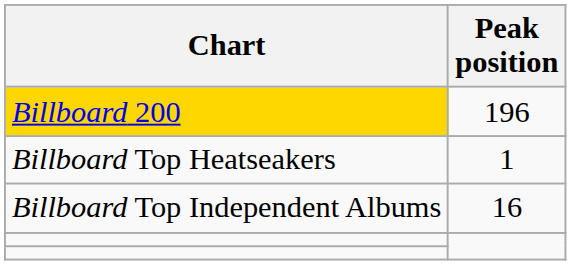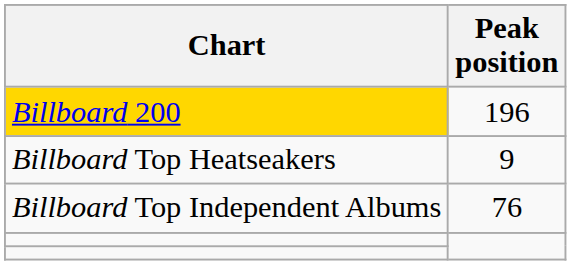(507, 159) 1 -> (507, 159) 9
(507, 207) 16 -> (507, 207) 76
